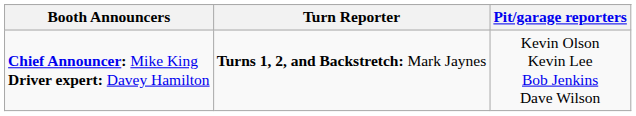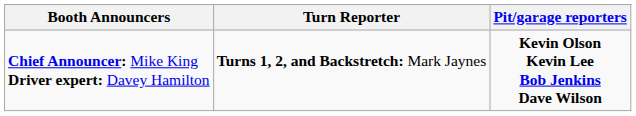(560, 70) normal -> (560, 70) bold
